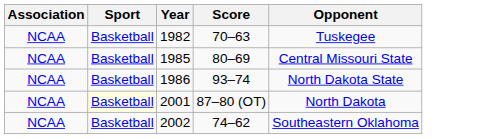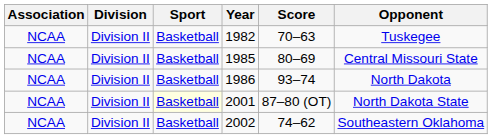+ column: (120, 15)
(346, 79) North Dakota State -> (411, 79) North Dakota
(346, 101) North Dakota -> (411, 101) North Dakota State
